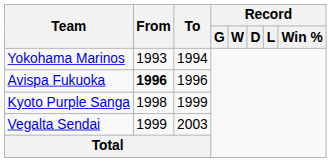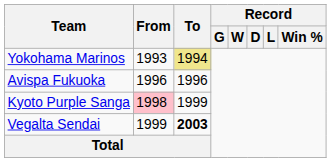(192, 59) no background -> (192, 59) khaki background
(152, 80) bold -> (152, 80) normal
(152, 102) no background -> (152, 102) pink background
(192, 124) normal -> (192, 124) bold
